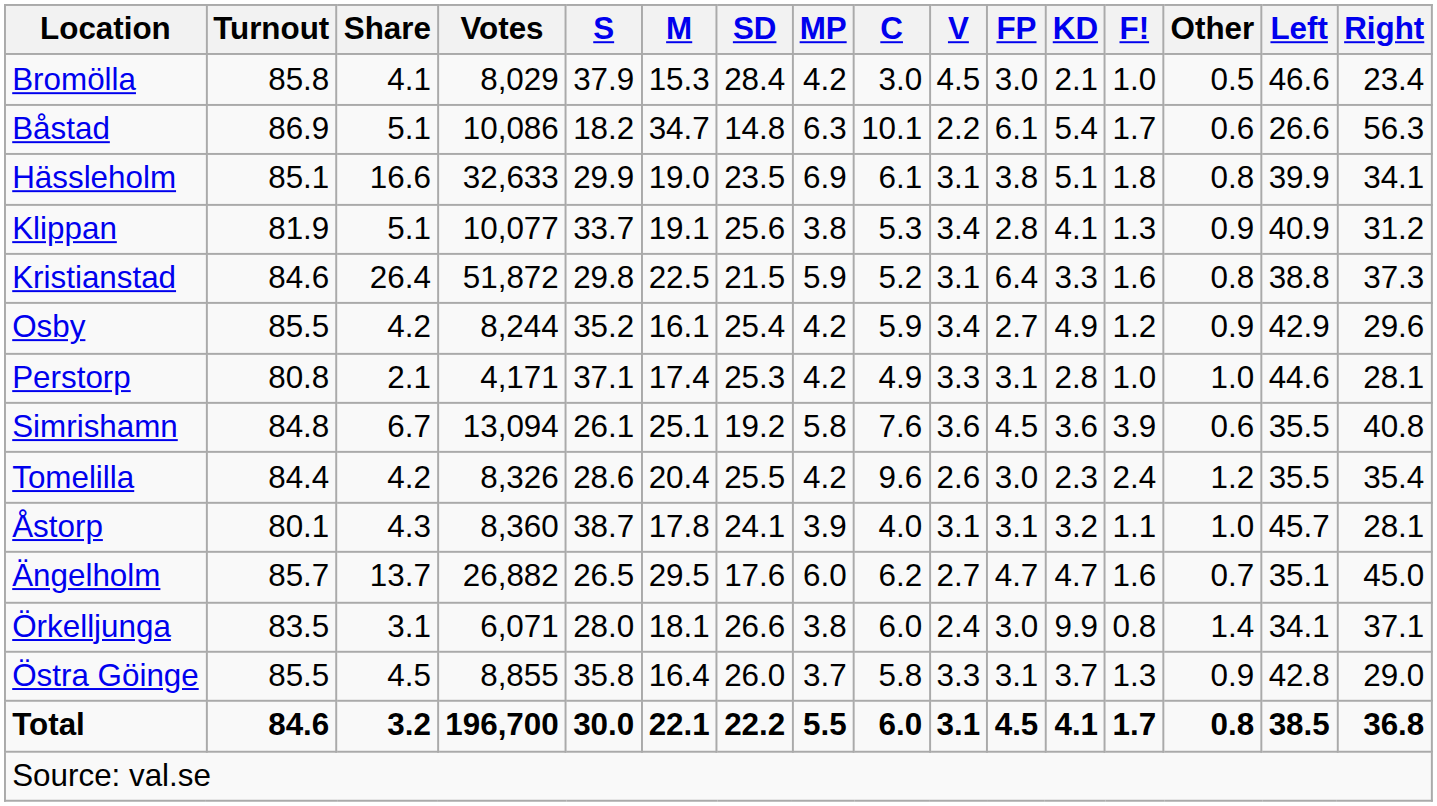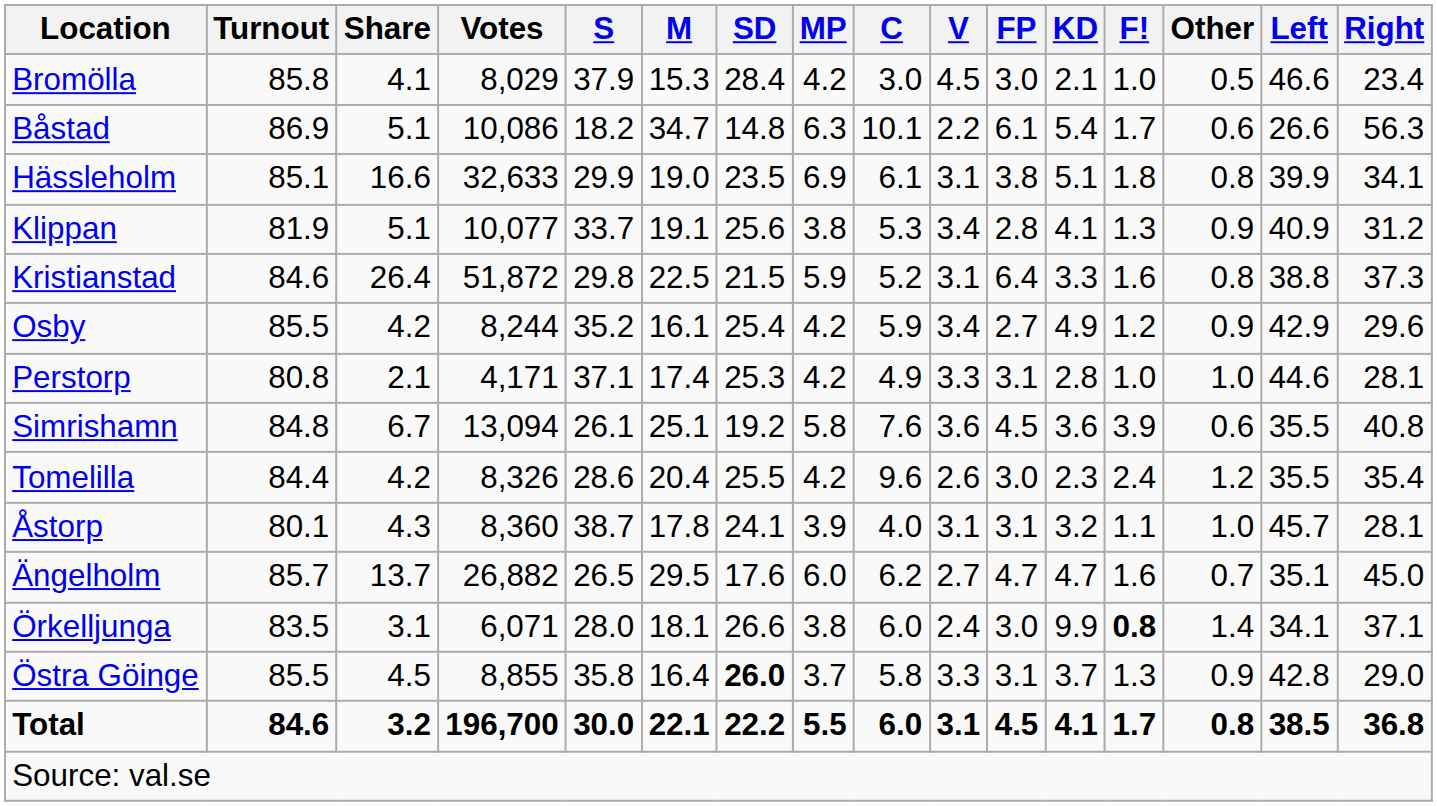(1134, 626) normal -> (1134, 626) bold
(755, 675) normal -> (755, 675) bold
